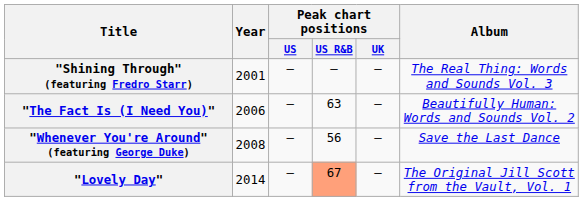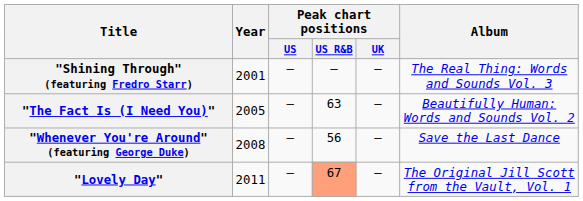(250, 111) 2006 -> (250, 111) 2005
(250, 179) 2014 -> (250, 179) 2011
